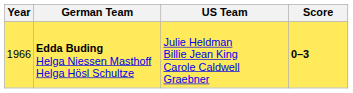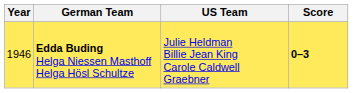(19, 54) 1966 -> (19, 54) 1946
